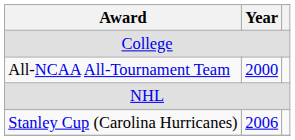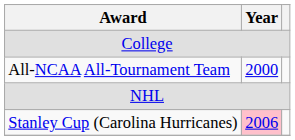(262, 122) no background -> (262, 122) pink background
